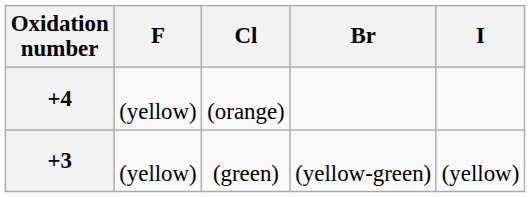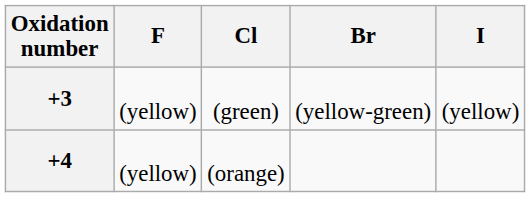rows swapped: (60, 98) <-> (60, 160)
